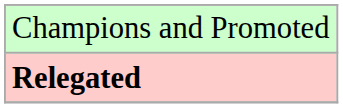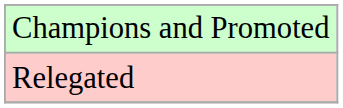(76, 77) bold -> (73, 77) normal
